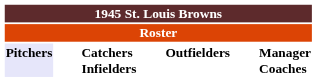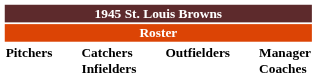(29, 52) lavender background -> (29, 52) no background
